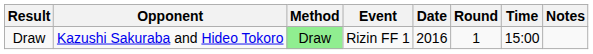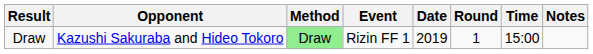(432, 38) 2016 -> (432, 38) 2019
